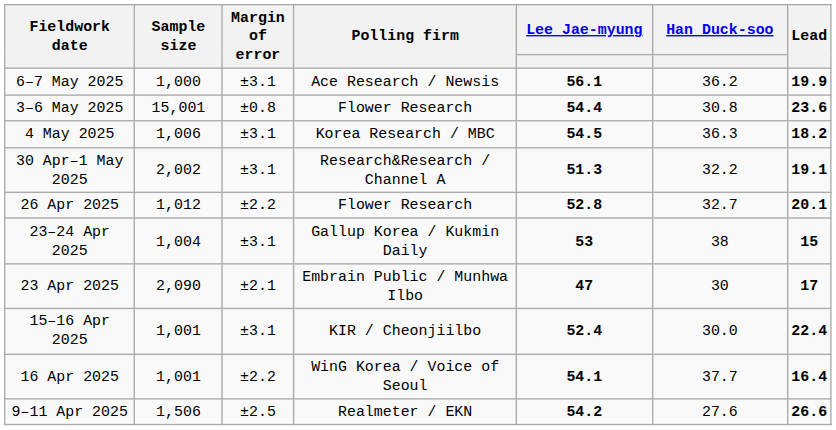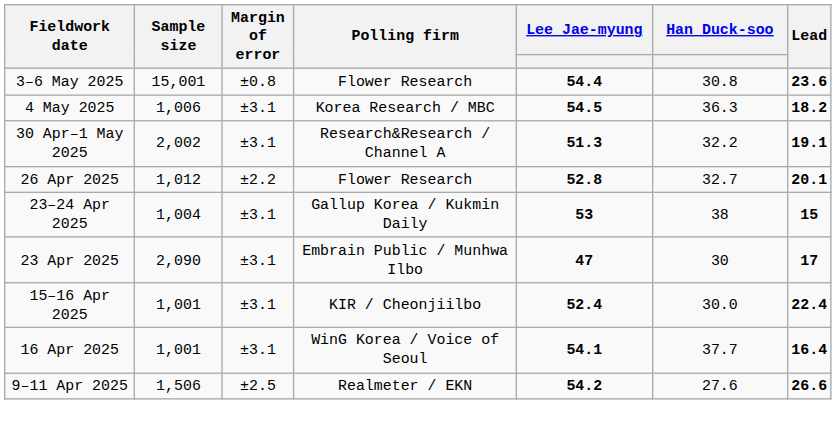- row: (70, 82)
(258, 286) ±2.1 -> (258, 260) ±3.1
(258, 376) ±2.2 -> (258, 350) ±3.1
